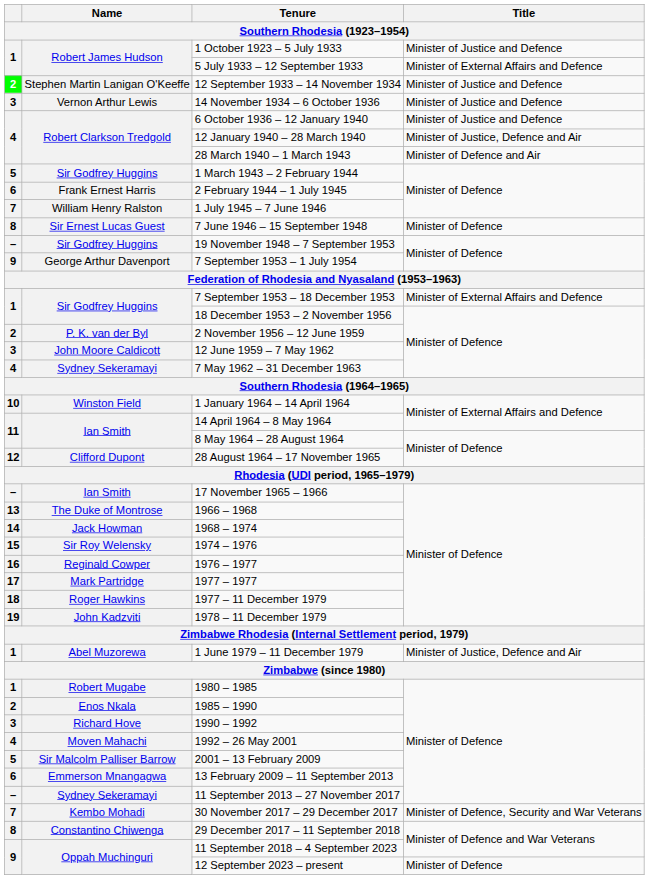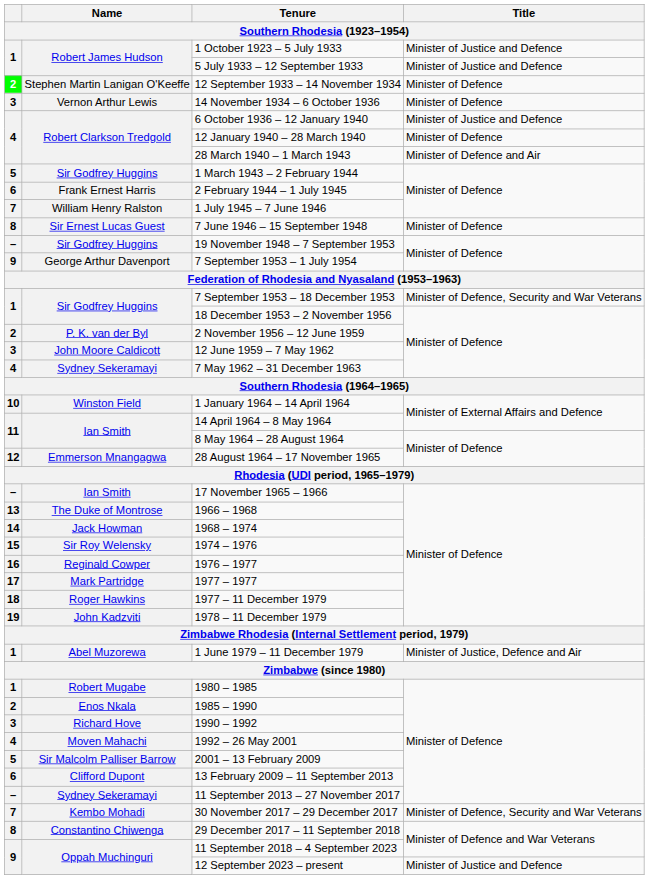(504, 66) Minister of External Affairs and Defence -> (484, 66) Minister of Justice and Defence
(484, 84) Minister of Justice and Defence -> (454, 84) Minister of Defence
(484, 102) Minister of Justice and Defence -> (454, 102) Minister of Defence
(494, 137) Minister of Justice, Defence and Air -> (454, 137) Minister of Defence
(504, 297) Minister of External Affairs and Defence -> (524, 297) Minister of Defence, Security and War Veterans
(107, 457) Clifford Dupont -> (107, 457) Emmerson Mnangagwa
(107, 777) Emmerson Mnangagwa -> (107, 777) Clifford Dupont
(454, 865) Minister of Defence -> (484, 865) Minister of Justice and Defence
